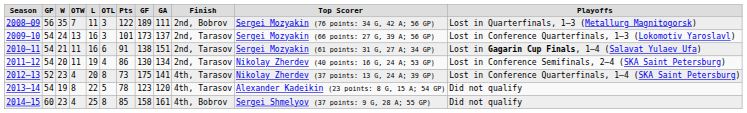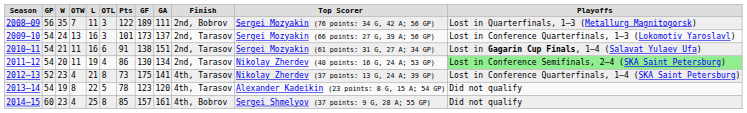(588, 63) no background -> (588, 63) lightgreen background
(93, 76) 20 -> (93, 76) 21
(144, 102) 158 -> (144, 102) 157
